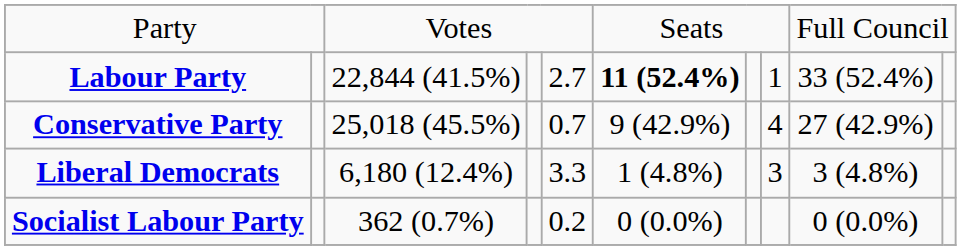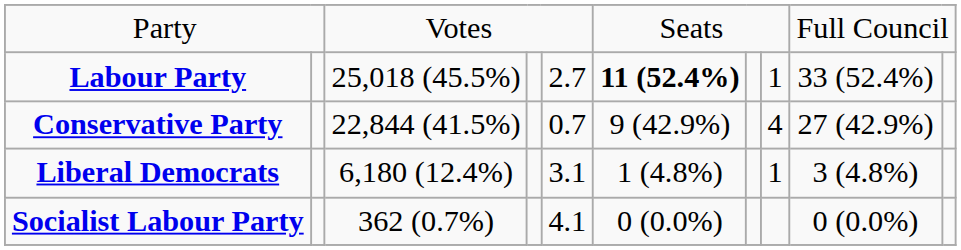(426, 76) 22,844 (41.5%) -> (426, 76) 25,018 (45.5%)
(426, 124) 25,018 (45.5%) -> (426, 124) 22,844 (41.5%)
(567, 172) 3.3 -> (567, 172) 3.1
(775, 172) 3 -> (775, 172) 1
(567, 220) 0.2 -> (567, 220) 4.1
